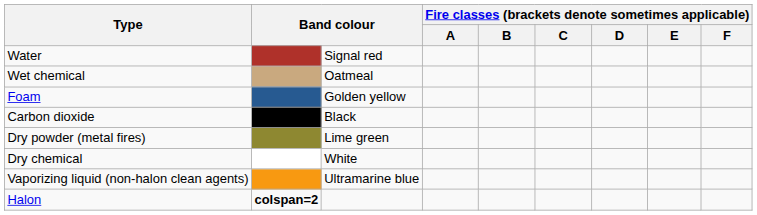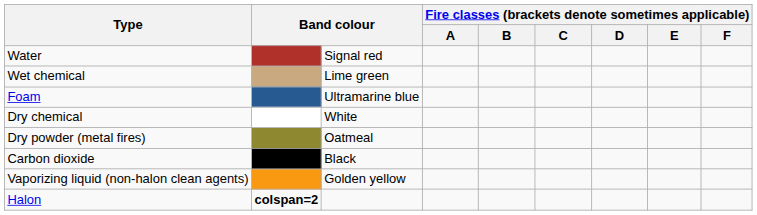(349, 76) Oatmeal -> (357, 76) Lime green
(365, 96) Golden yellow -> (372, 96) Ultramarine blue
rows swapped: (45, 158) <-> (51, 117)
(357, 138) Lime green -> (349, 138) Oatmeal
(372, 179) Ultramarine blue -> (365, 179) Golden yellow
